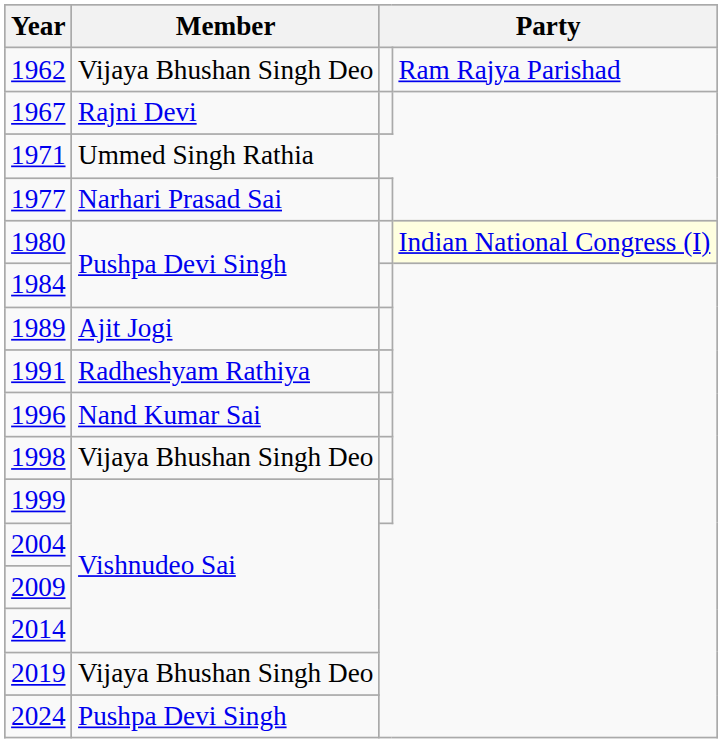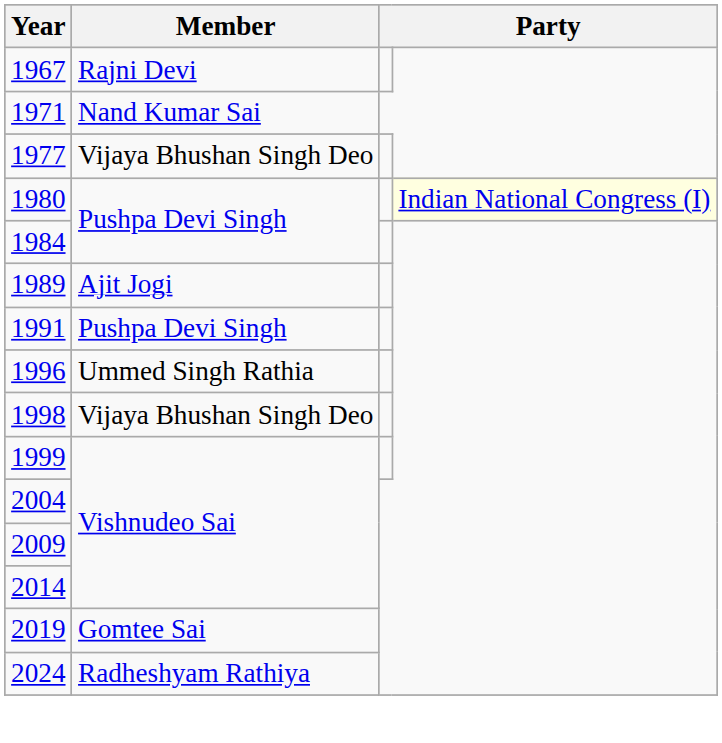- row: (38, 69)
(196, 155) Ummed Singh Rathia -> (169, 112) Nand Kumar Sai
(180, 198) Narhari Prasad Sai -> (226, 155) Vijaya Bhushan Singh Deo
(194, 371) Radheshyam Rathiya -> (182, 328) Pushpa Devi Singh
(169, 414) Nand Kumar Sai -> (196, 371) Ummed Singh Rathia
(226, 673) Vijaya Bhushan Singh Deo -> (142, 629) Gomtee Sai
(182, 716) Pushpa Devi Singh -> (194, 673) Radheshyam Rathiya
